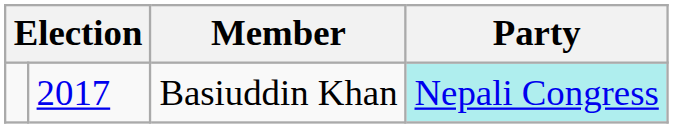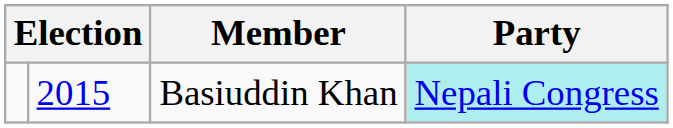(73, 92) 2017 -> (73, 92) 2015
